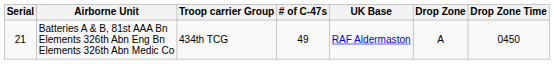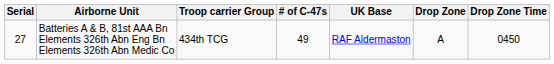(20, 39) 21 -> (20, 39) 27
